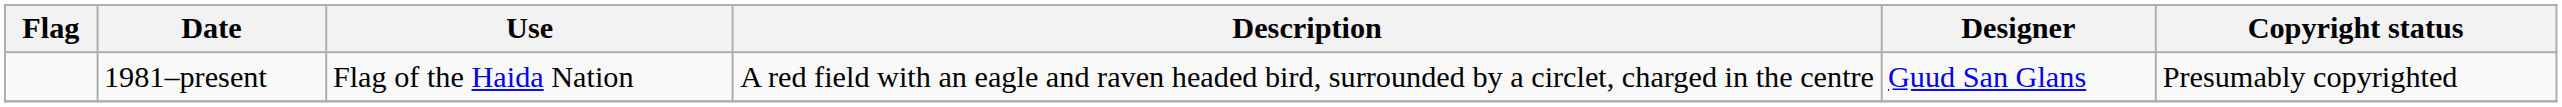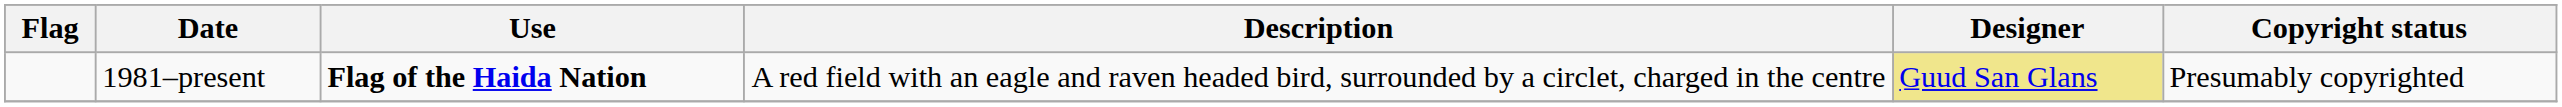(483, 76) normal -> (487, 76) bold
(1987, 76) no background -> (1998, 76) khaki background
